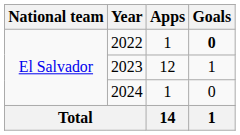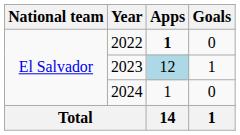(168, 42) normal -> (168, 42) bold
(212, 42) bold -> (212, 42) normal
(168, 67) no background -> (168, 67) lightblue background
